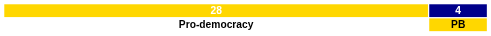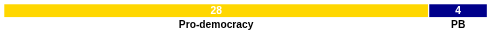(458, 24) gold background -> (458, 24) no background
